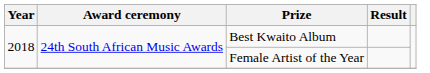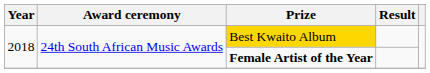(283, 36) no background -> (283, 36) gold background
(297, 57) normal -> (301, 57) bold
